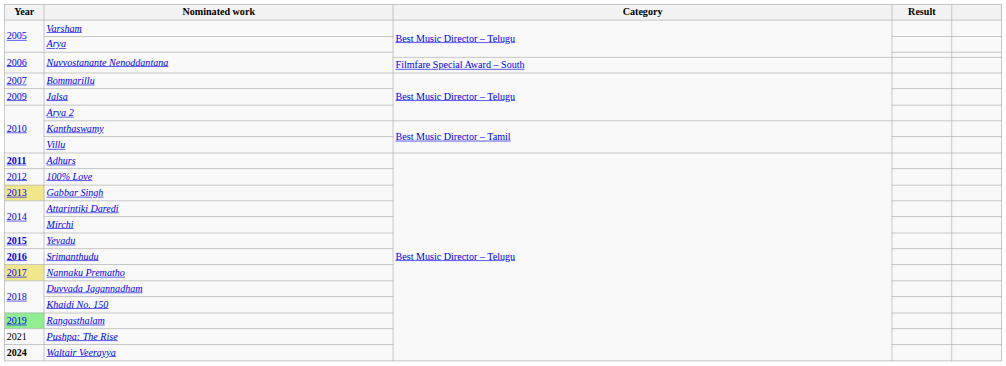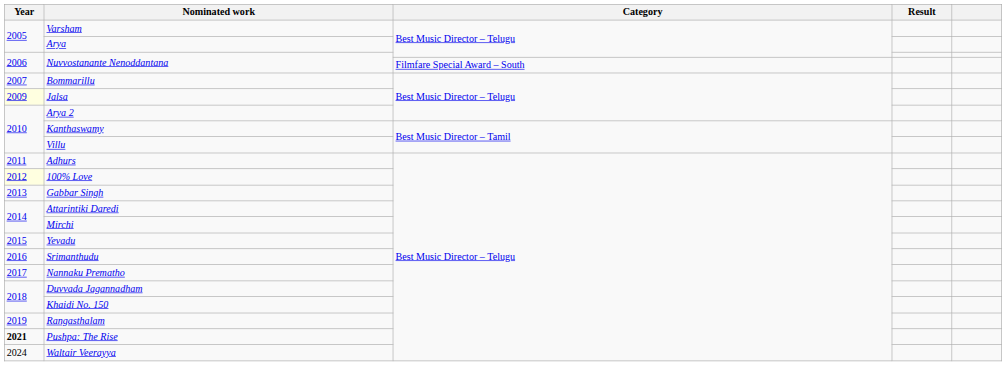(17, 97) no background -> (17, 97) lightyellow background
(16, 161) bold -> (17, 161) normal
(17, 177) no background -> (17, 177) lightyellow background
(17, 192) khaki background -> (17, 192) no background
(17, 240) bold -> (17, 240) normal
(17, 256) bold -> (17, 256) normal
(17, 272) khaki background -> (17, 272) no background
(17, 320) lightgreen background -> (17, 320) no background
(17, 336) normal -> (17, 336) bold
(17, 352) bold -> (17, 352) normal
